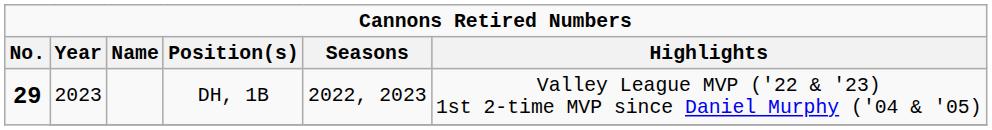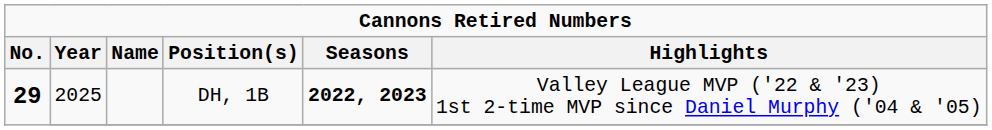(78, 97) 2023 -> (78, 97) 2025
(367, 97) normal -> (367, 97) bold
